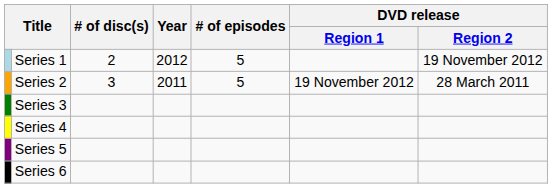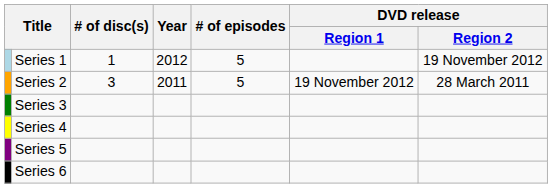(112, 60) 2 -> (112, 60) 1
